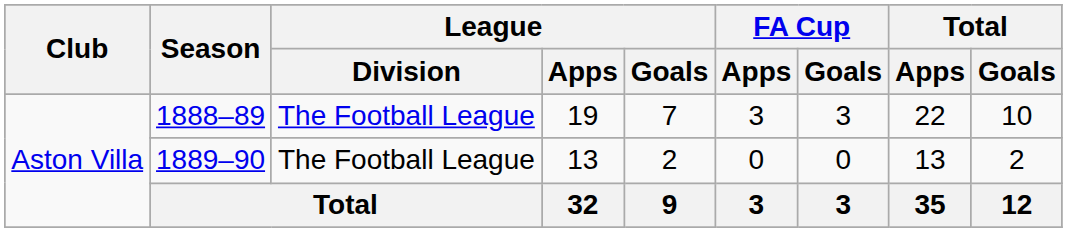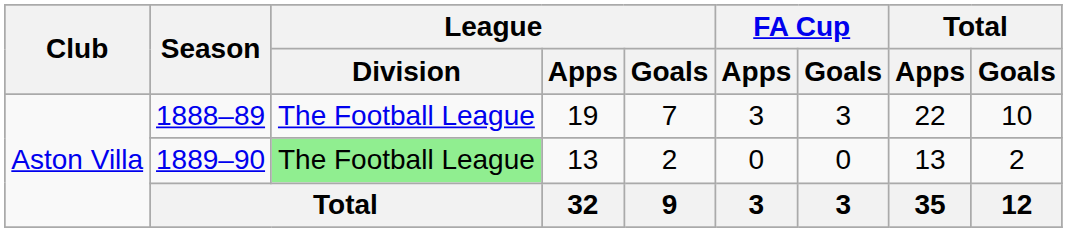(406, 159) no background -> (406, 159) lightgreen background
